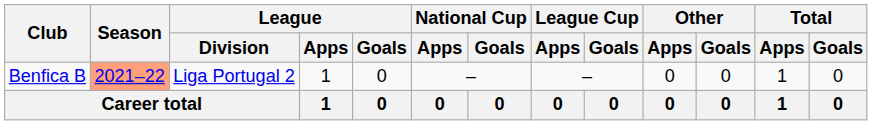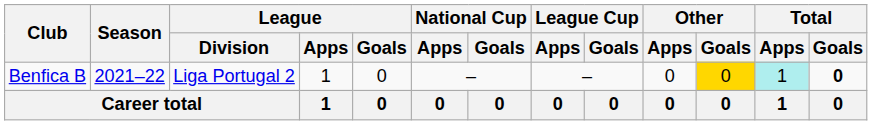(130, 76) lightsalmon background -> (130, 76) no background
(726, 76) no background -> (726, 76) gold background
(782, 76) no background -> (782, 76) paleturquoise background
(838, 76) normal -> (838, 76) bold
